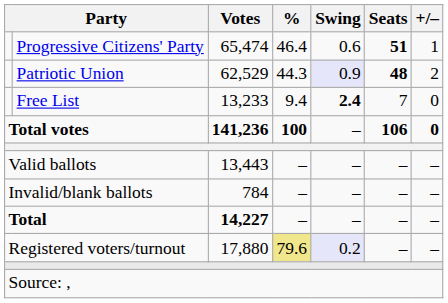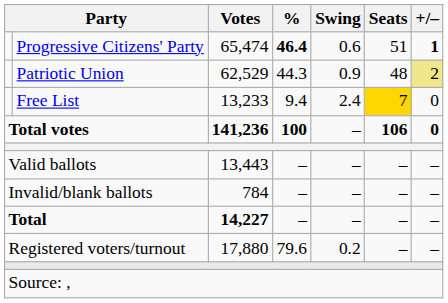(292, 45) normal -> (292, 45) bold
(399, 45) bold -> (399, 45) normal
(435, 45) normal -> (435, 45) bold
(350, 73) lavender background -> (350, 73) no background
(399, 73) bold -> (399, 73) normal
(435, 73) no background -> (435, 73) khaki background
(350, 101) bold -> (350, 101) normal
(403, 101) no background -> (403, 101) gold background
(292, 247) khaki background -> (292, 247) no background
(350, 247) lavender background -> (350, 247) no background
